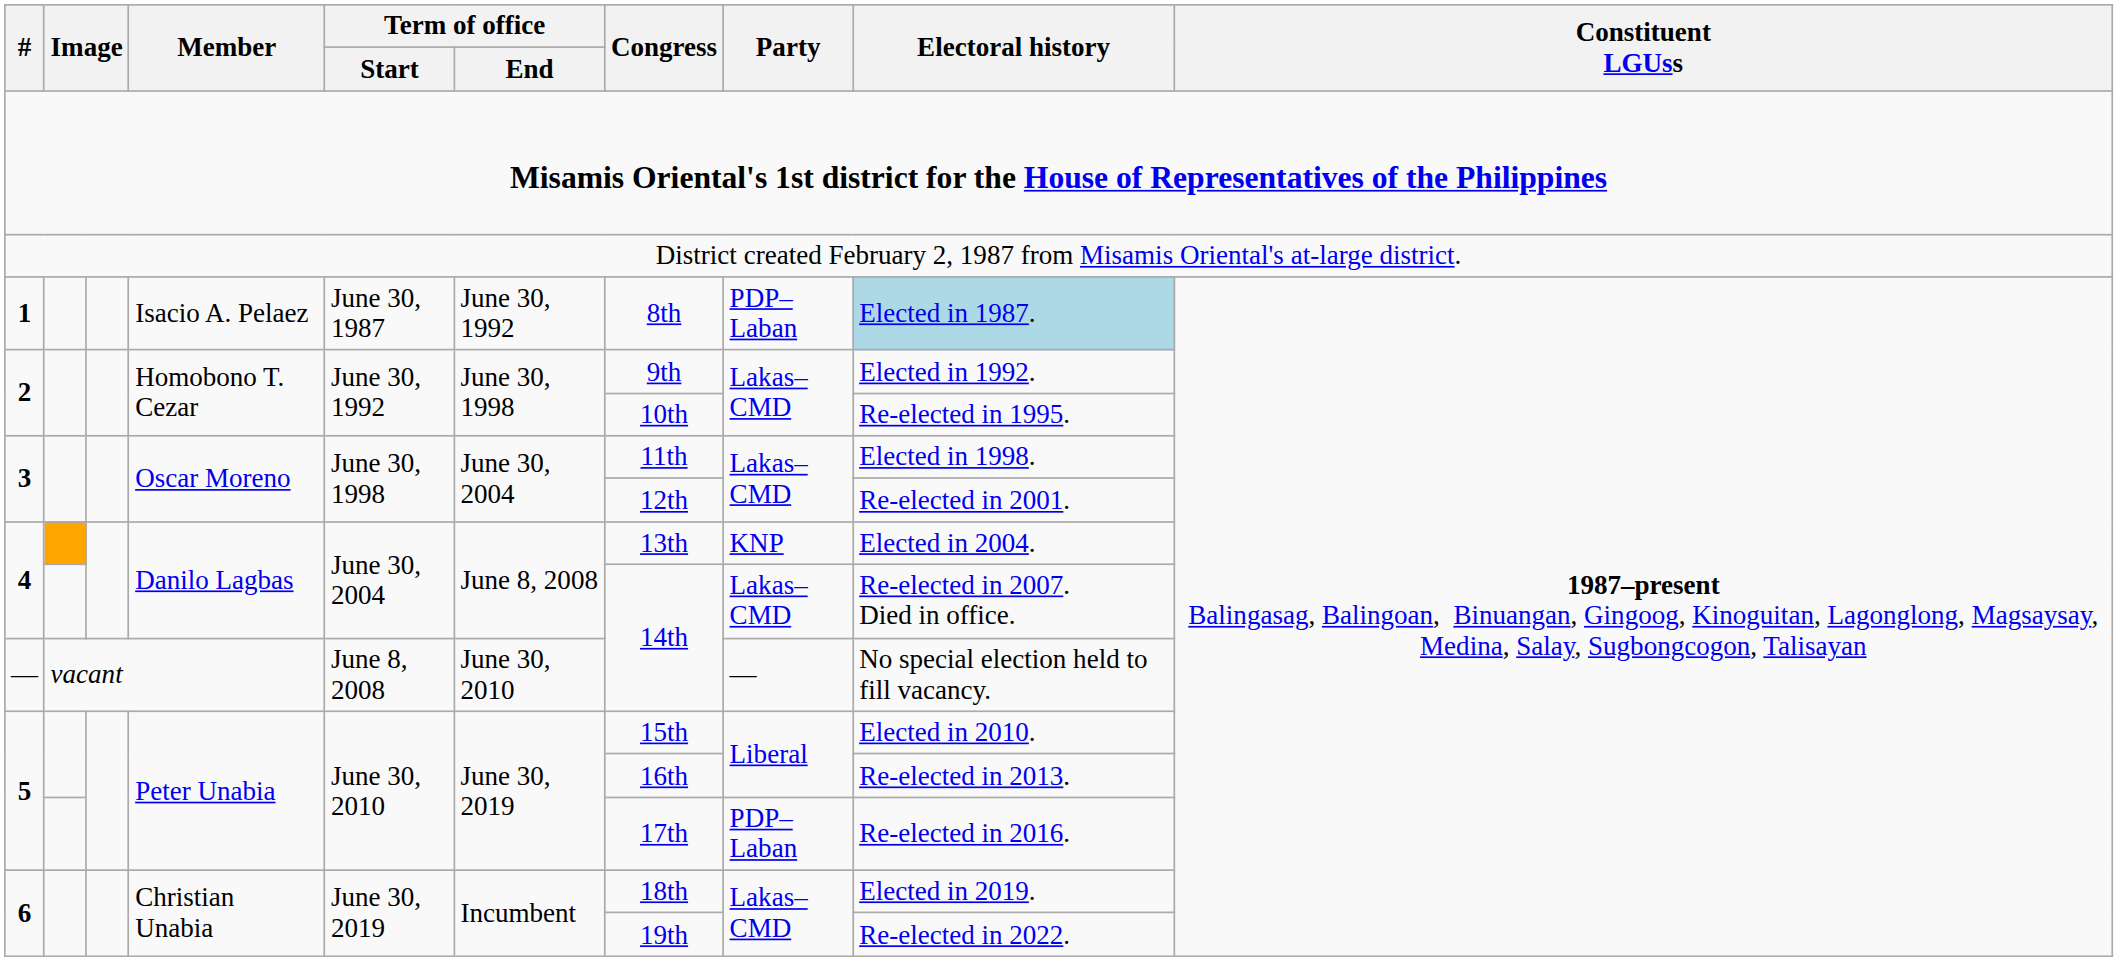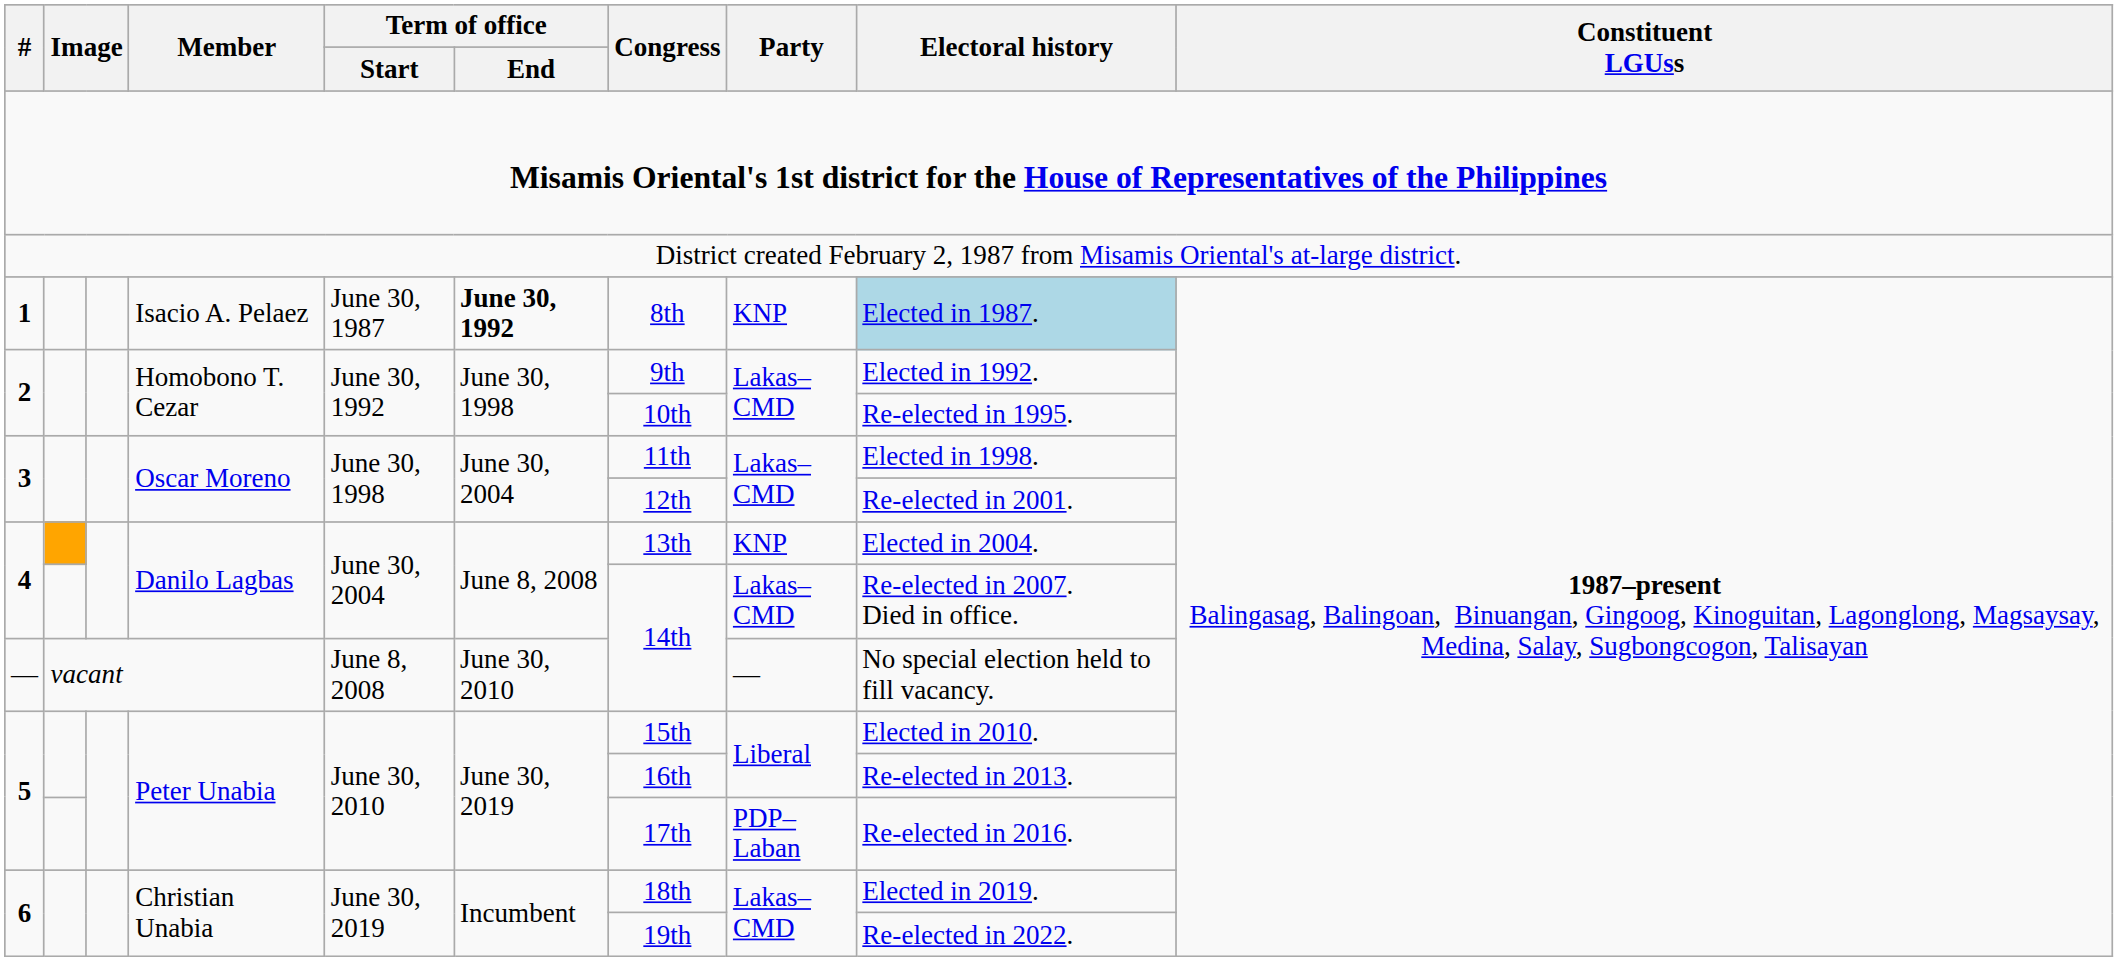(506, 313) normal -> (508, 313) bold
(763, 313) PDP–Laban -> (760, 313) KNP
